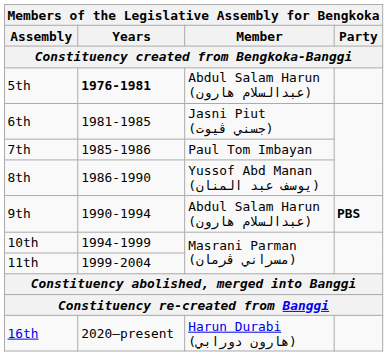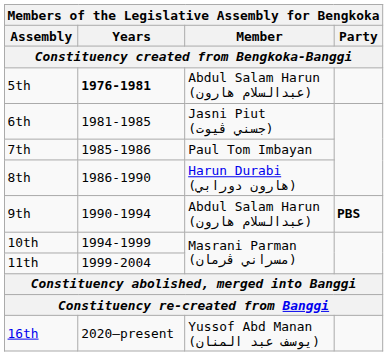(254, 178) Yussof Abd Manan (يوسف عبد المنان) -> (242, 178) Harun Durabi (هارون دورابي)
(242, 334) Harun Durabi (هارون دورابي) -> (254, 334) Yussof Abd Manan (يوسف عبد المنان)
